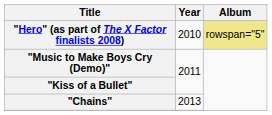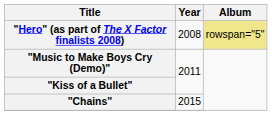(189, 35) 2010 -> (189, 35) 2008
(189, 102) 2013 -> (189, 102) 2015
